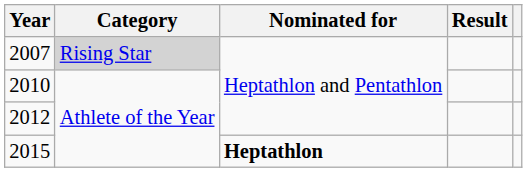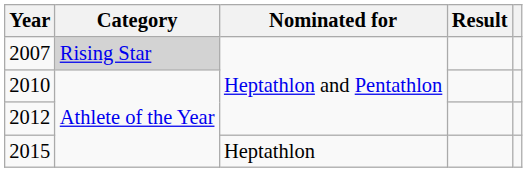(273, 150) bold -> (269, 150) normal
